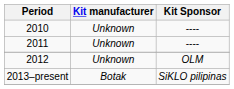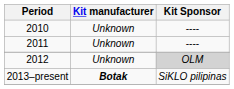(192, 60) no background -> (192, 60) lightgrey background
(113, 76) normal -> (113, 76) bold
